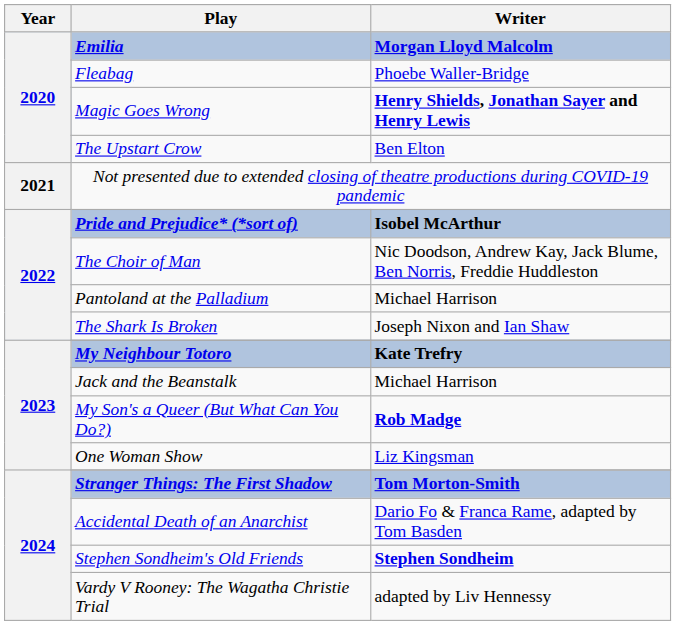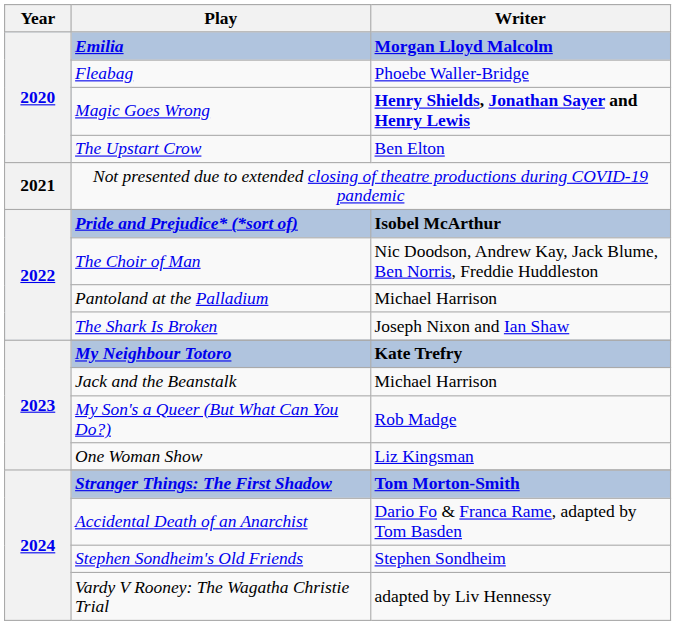(418, 418) bold -> (415, 418) normal
(444, 558) bold -> (440, 558) normal
